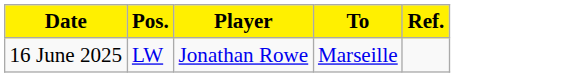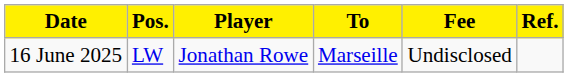+ column: (460, 21)
